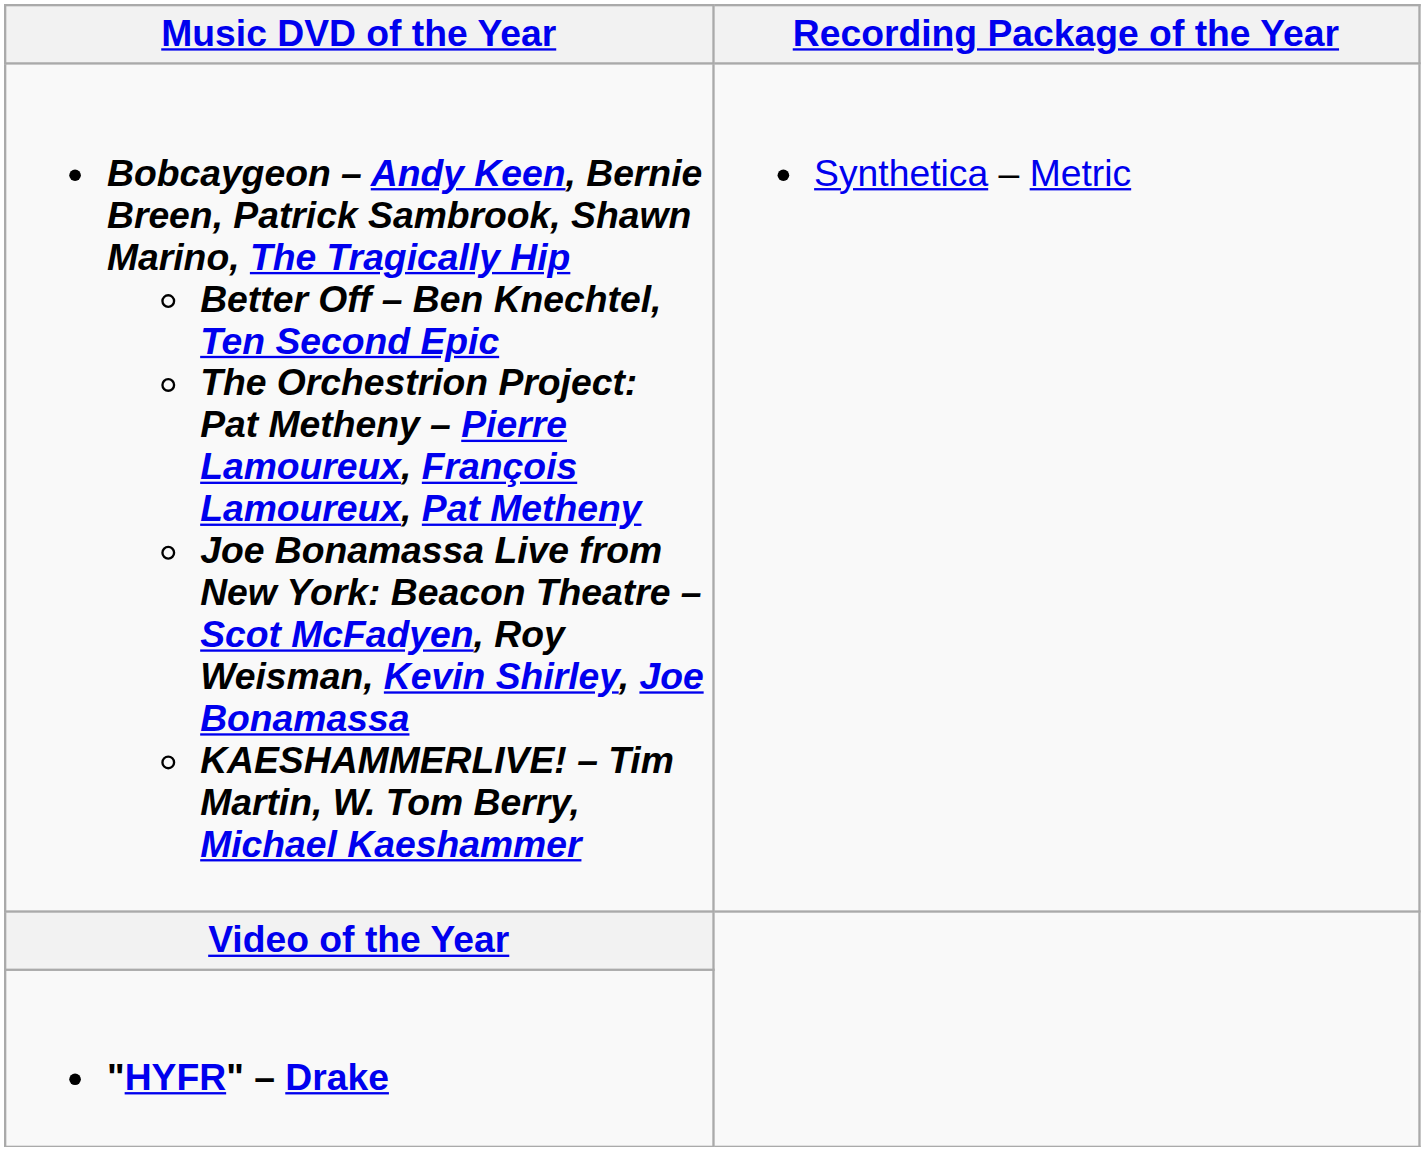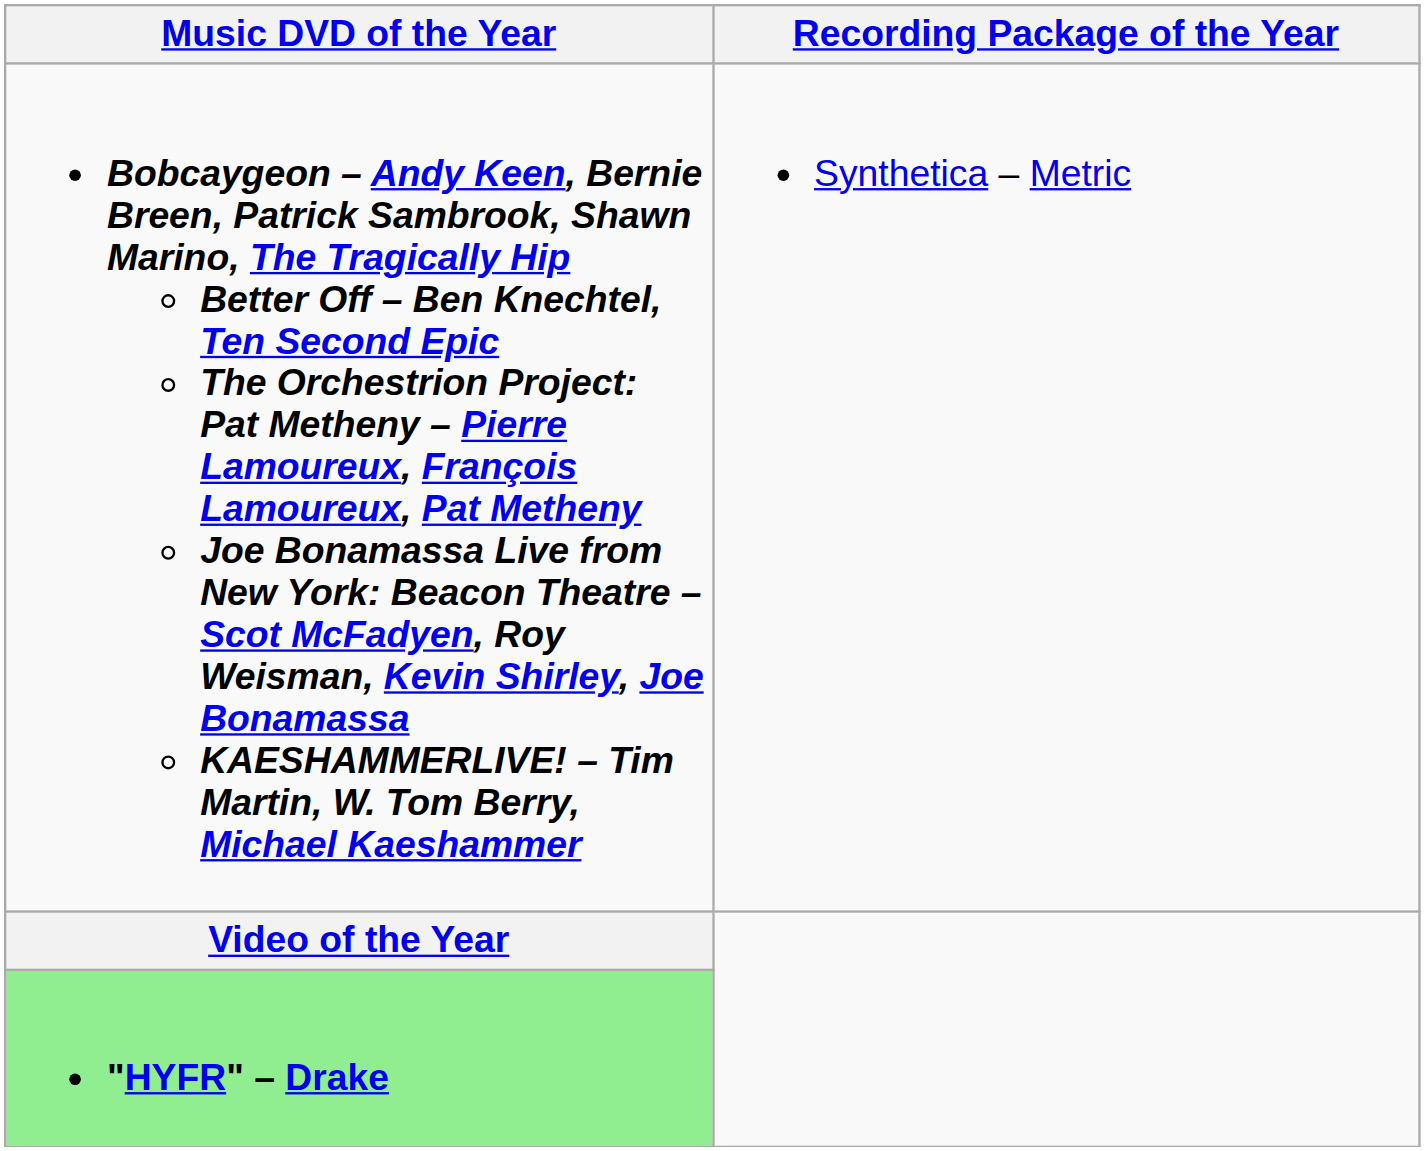(359, 1079) no background -> (359, 1079) lightgreen background
